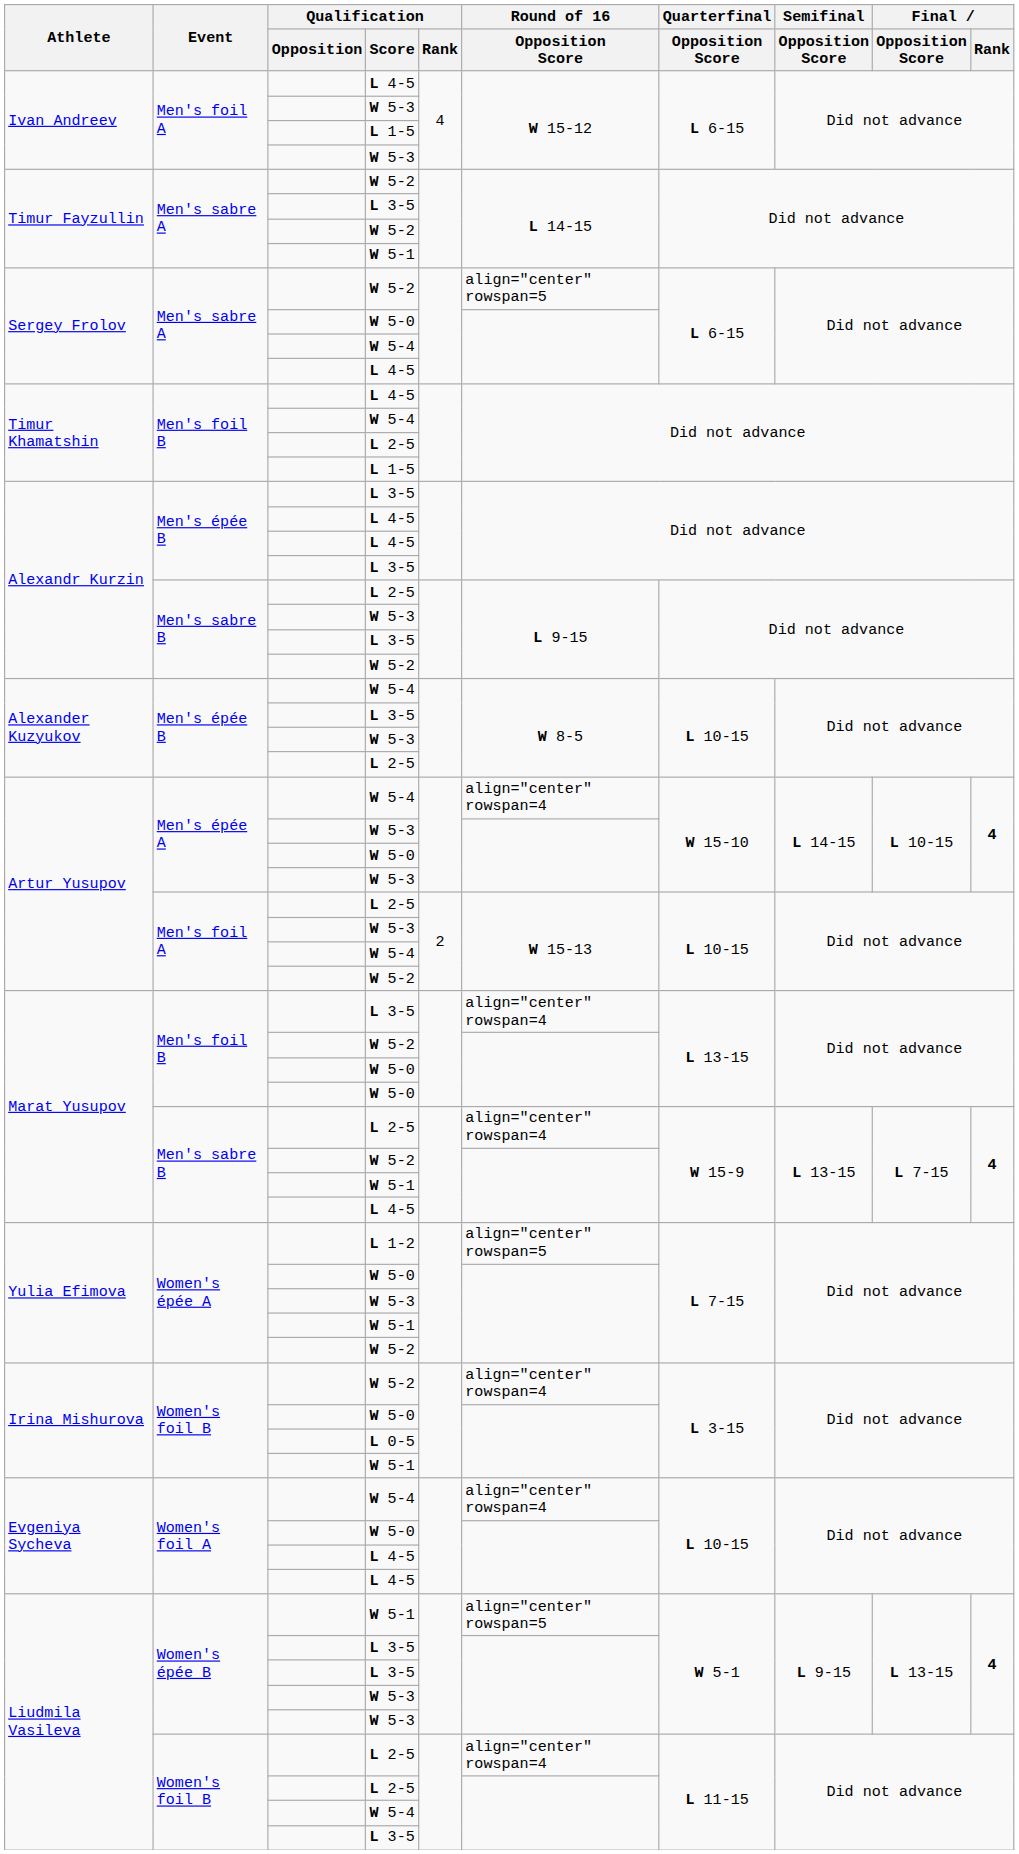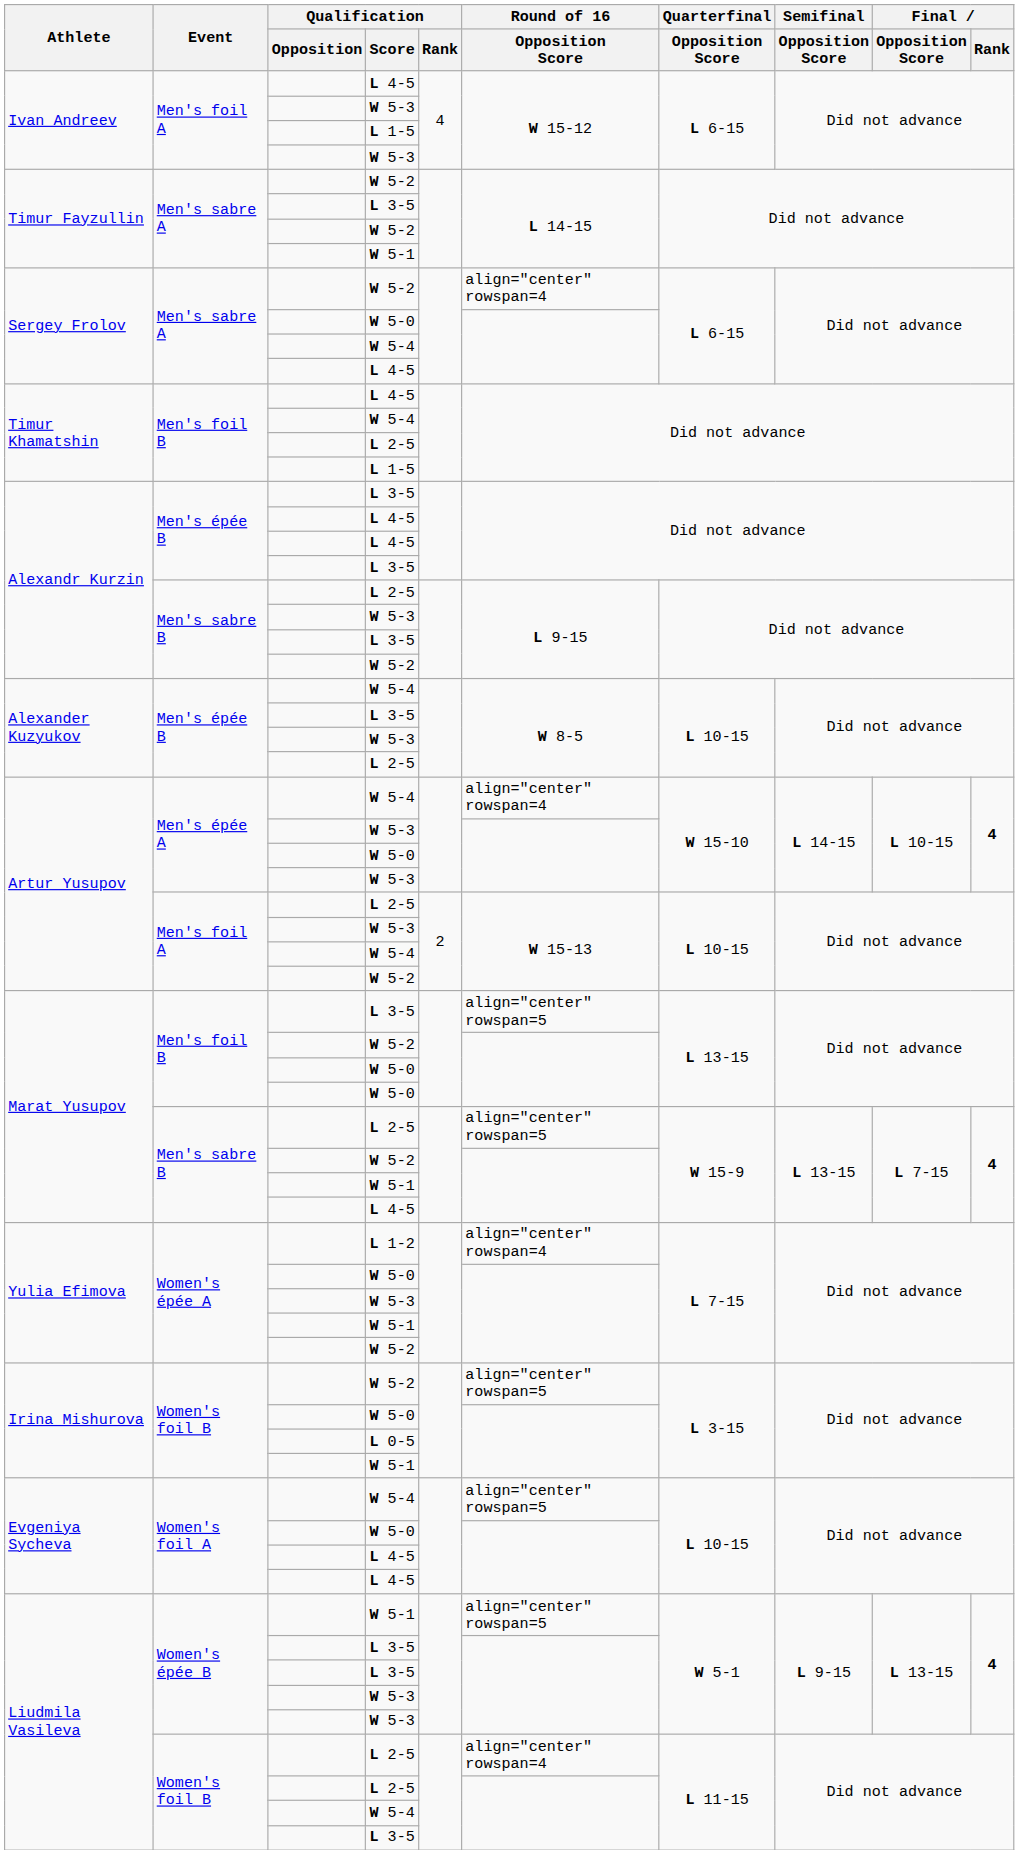(529, 289) align="center" rowspan=5 -> (529, 289) align="center" rowspan=4
(529, 1012) align="center" rowspan=4 -> (529, 1012) align="center" rowspan=5
(529, 1127) align="center" rowspan=4 -> (529, 1127) align="center" rowspan=5
(529, 1243) align="center" rowspan=5 -> (529, 1243) align="center" rowspan=4
(529, 1383) align="center" rowspan=4 -> (529, 1383) align="center" rowspan=5
(529, 1499) align="center" rowspan=4 -> (529, 1499) align="center" rowspan=5
